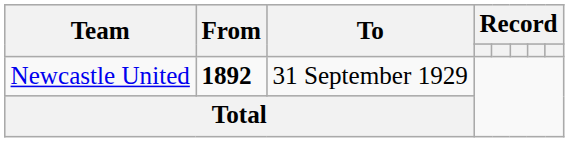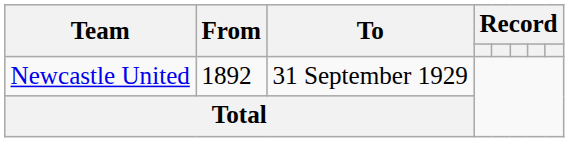(227, 75) bold -> (227, 75) normal
